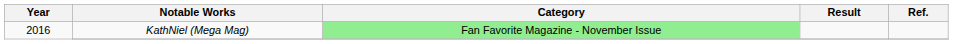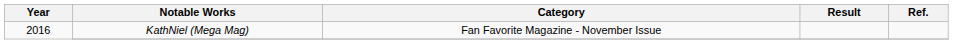(561, 30) lightgreen background -> (561, 30) no background
